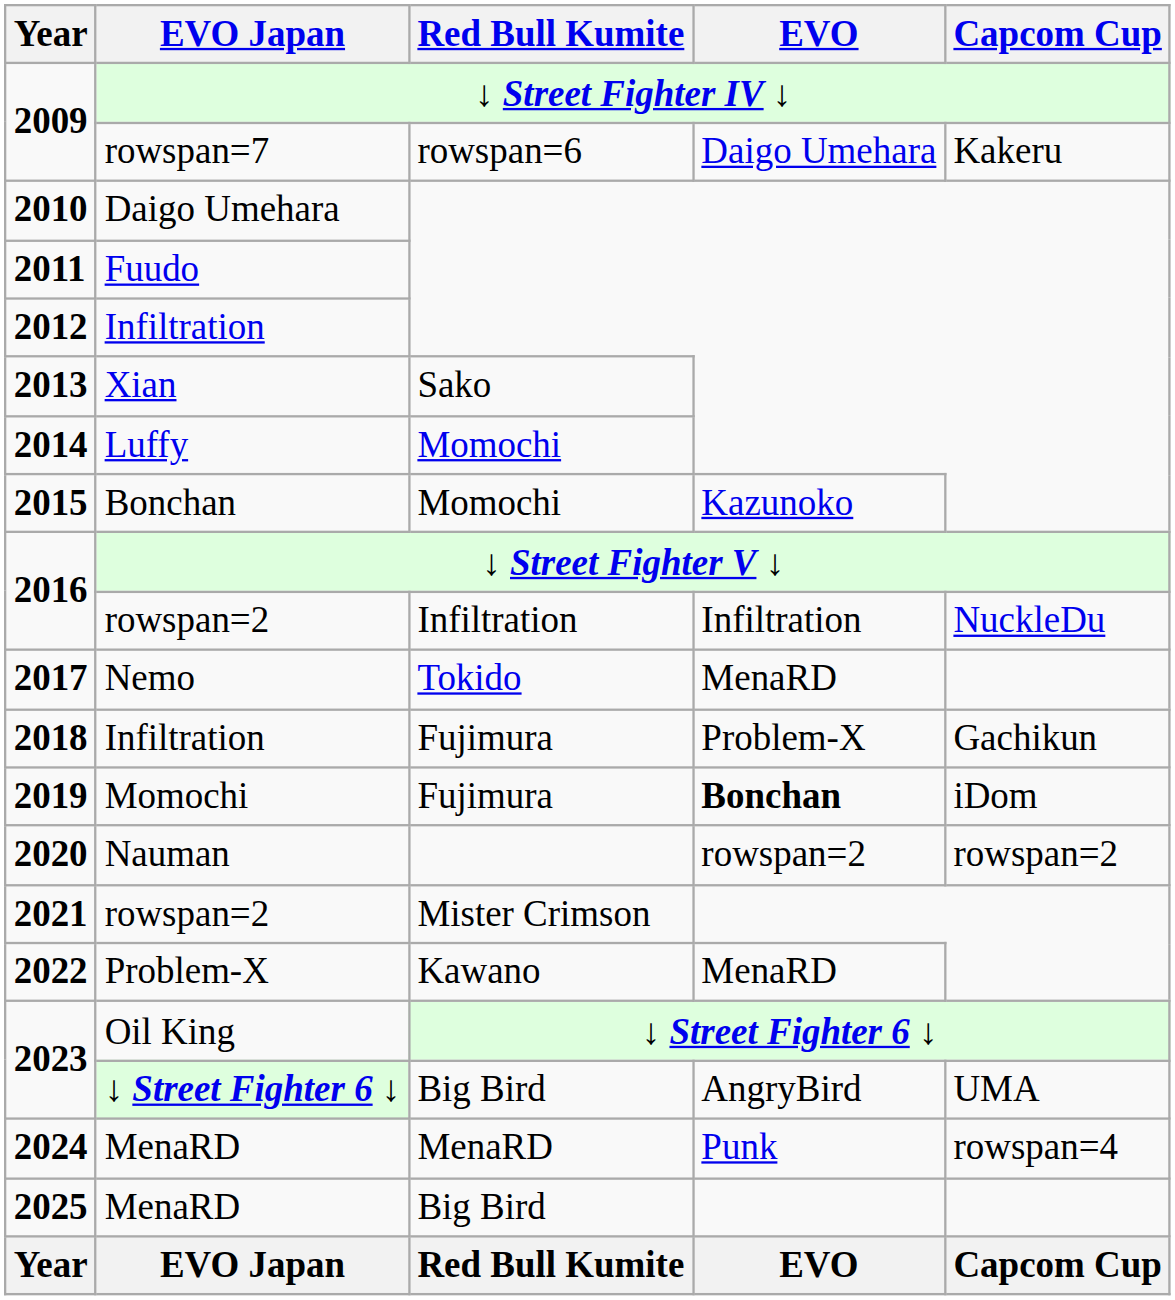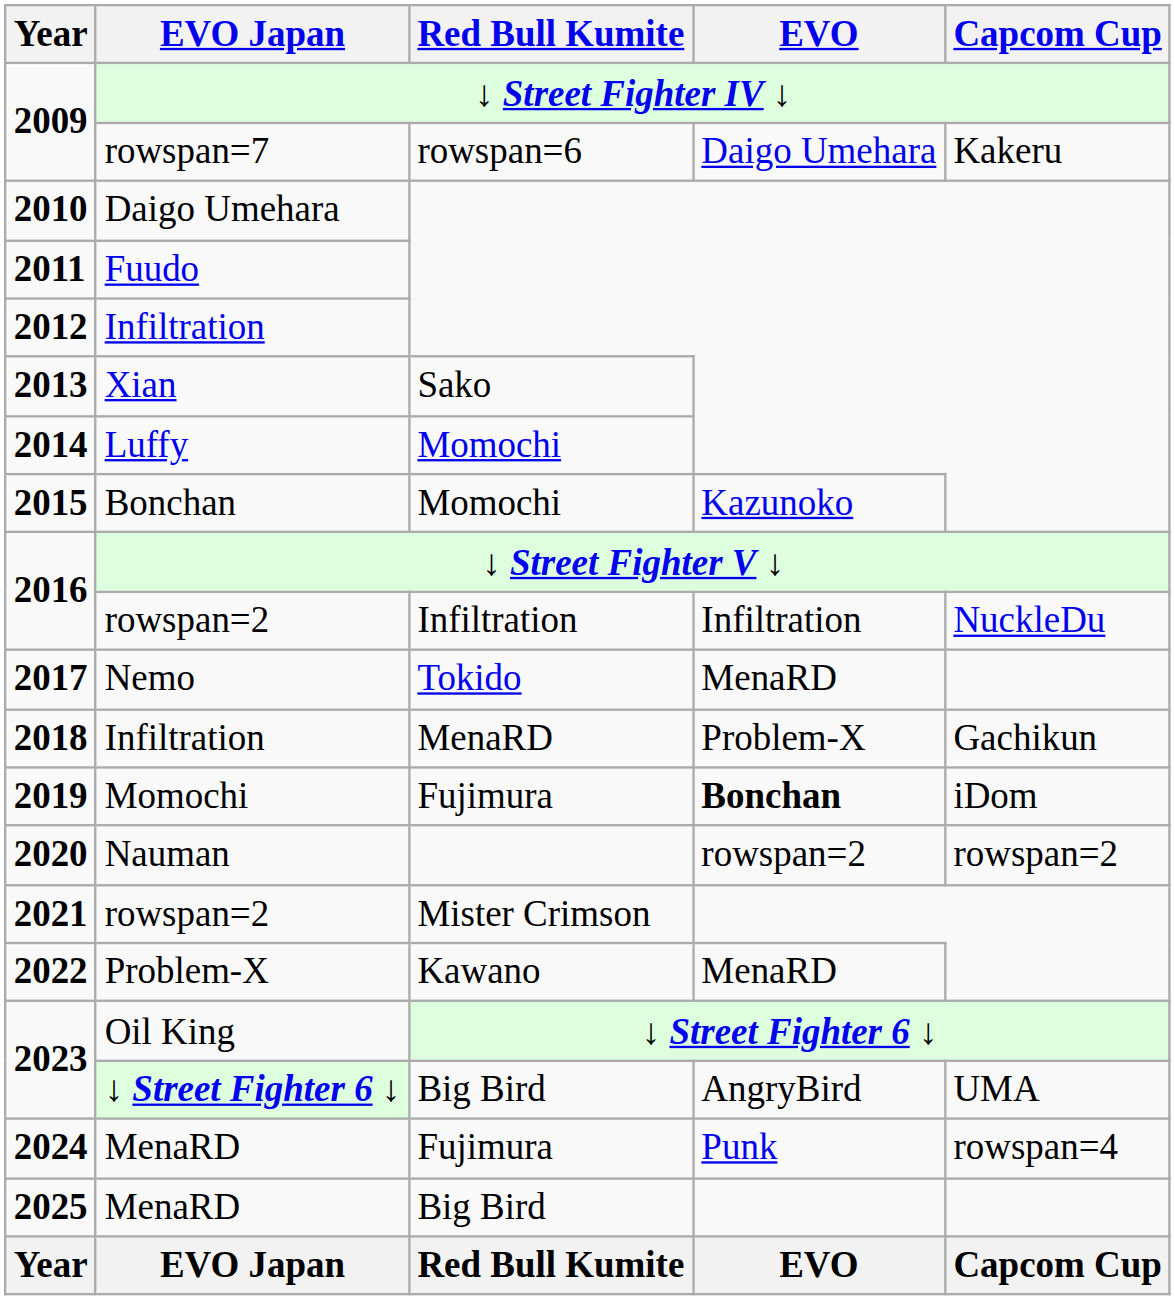(485, 737) Fujimura -> (485, 737) MenaRD
(485, 1147) MenaRD -> (485, 1147) Fujimura
